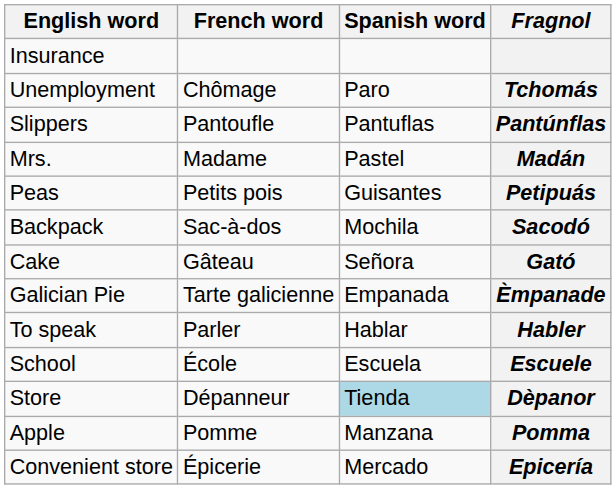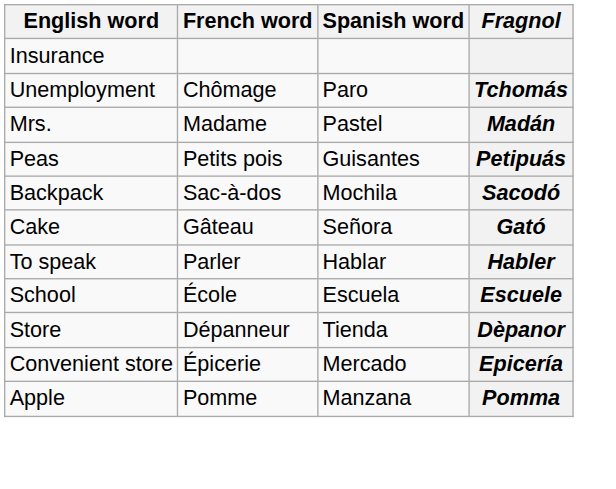- row: (49, 124)
- row: (67, 295)
(377, 398) lightblue background -> (355, 329) no background
rows swapped: (91, 466) <-> (37, 432)
